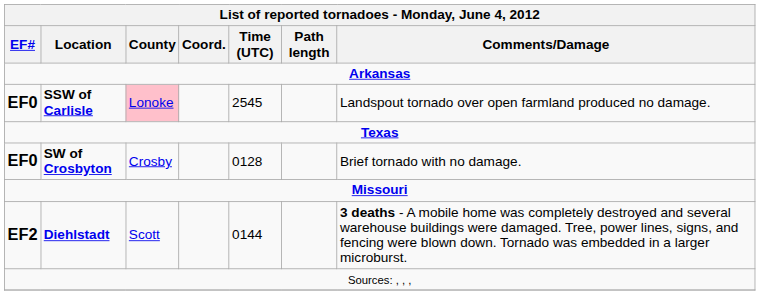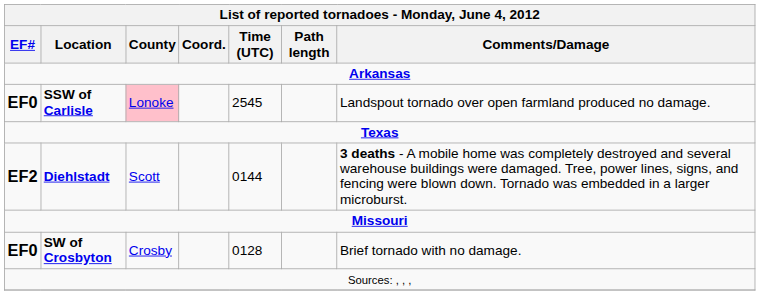rows swapped: (78, 161) <-> (77, 235)
